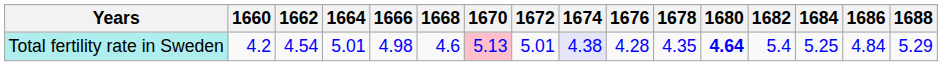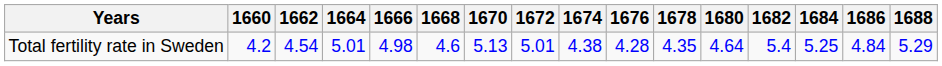(116, 46) paleturquoise background -> (116, 46) no background
(490, 46) pink background -> (490, 46) no background
(585, 46) lavender background -> (585, 46) no background
(727, 46) bold -> (727, 46) normal
